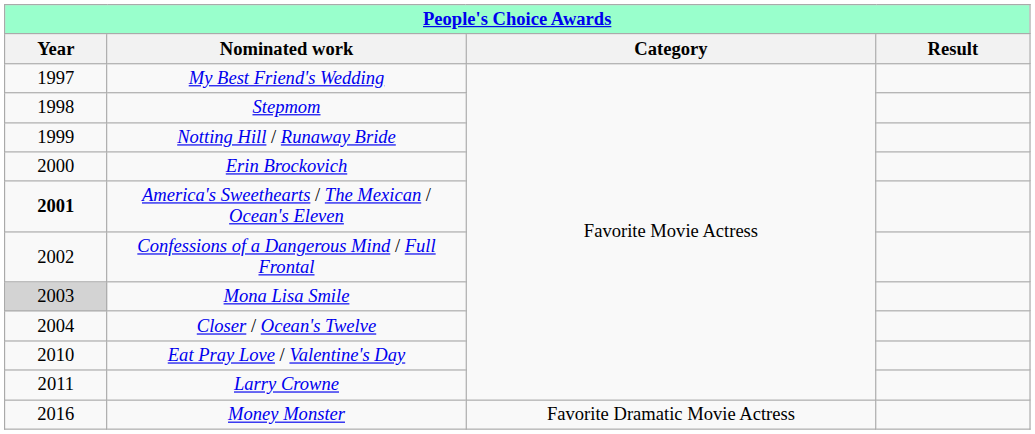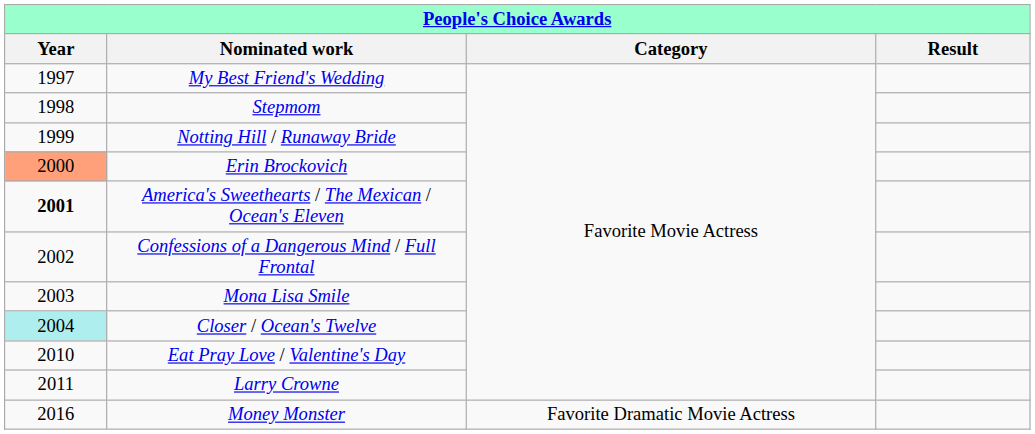(56, 166) no background -> (56, 166) lightsalmon background
(56, 296) lightgrey background -> (56, 296) no background
(56, 325) no background -> (56, 325) paleturquoise background
